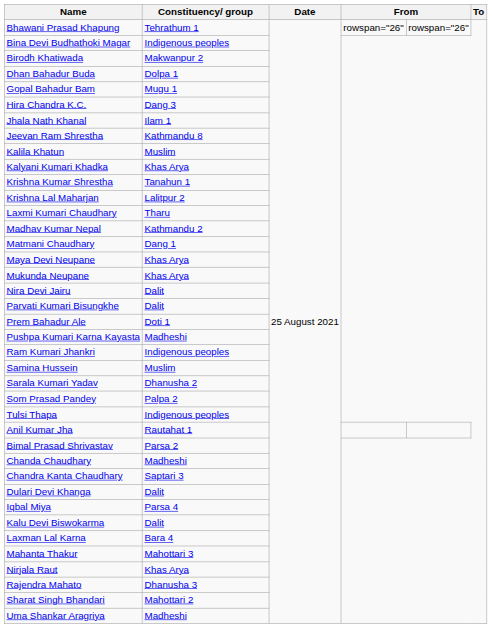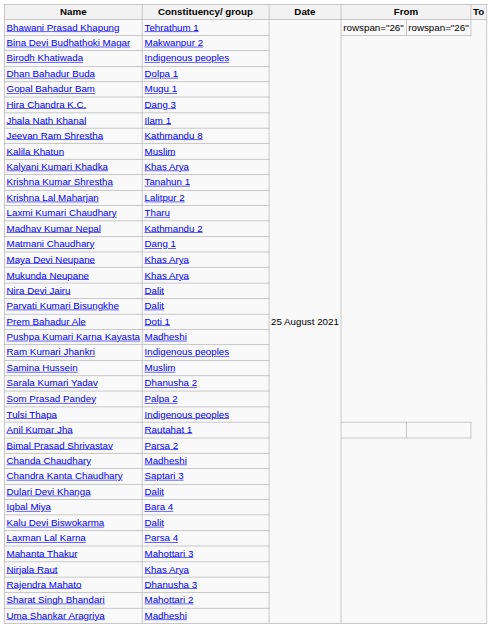(187, 43) Indigenous peoples -> (174, 43) Makwanpur 2
(174, 58) Makwanpur 2 -> (187, 58) Indigenous peoples
(161, 507) Parsa 4 -> (159, 507) Bara 4
(159, 538) Bara 4 -> (161, 538) Parsa 4
